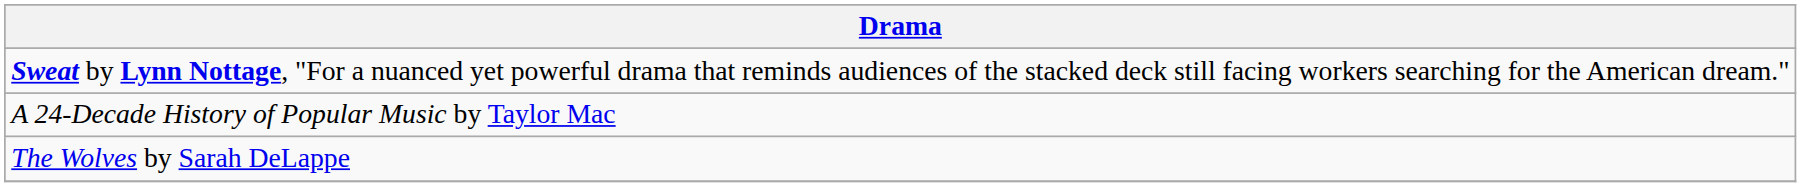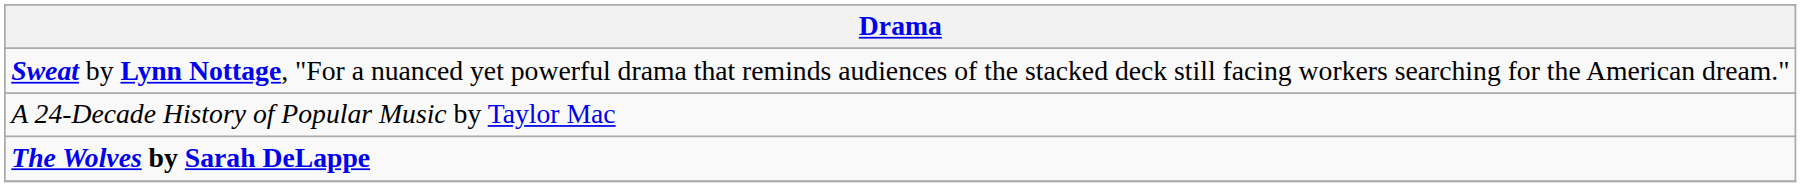(181, 158) normal -> (191, 158) bold
